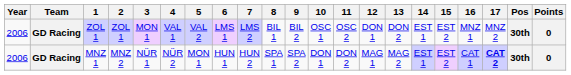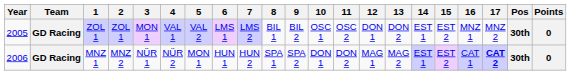(17, 32) 2006 -> (17, 32) 2005
